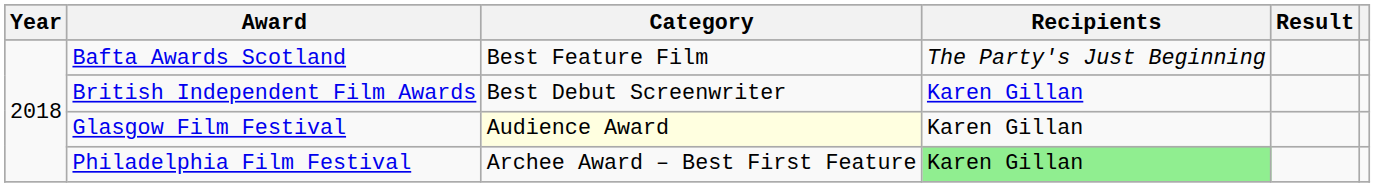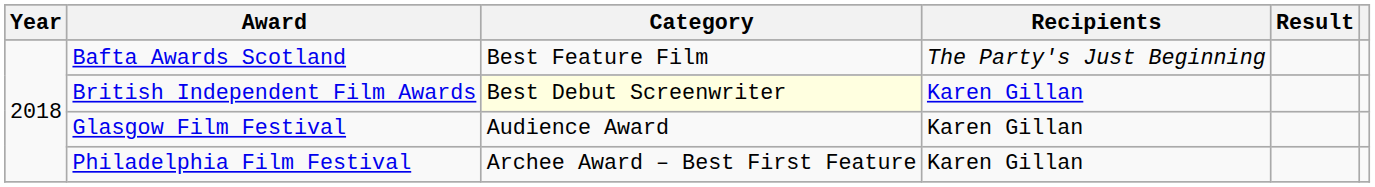(637, 93) no background -> (637, 93) lightyellow background
(578, 129) lightyellow background -> (578, 129) no background
(1005, 164) lightgreen background -> (1005, 164) no background
